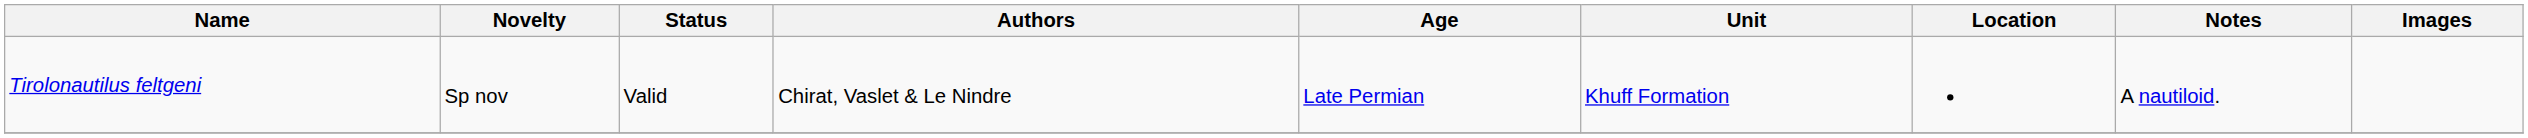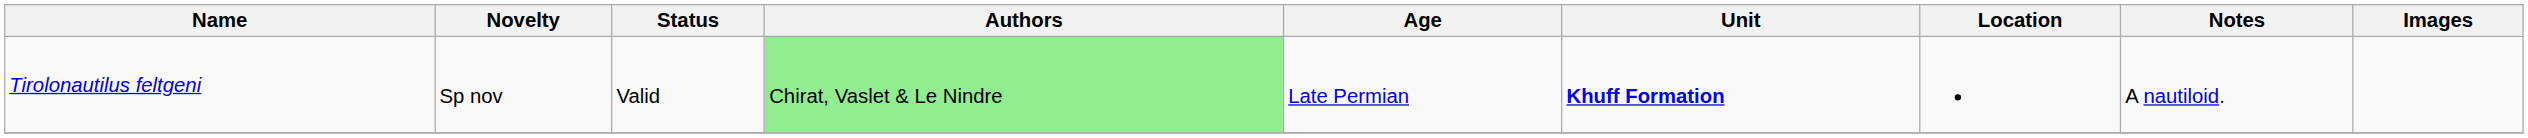(895, 96) no background -> (886, 96) lightgreen background
(1657, 96) normal -> (1646, 96) bold
